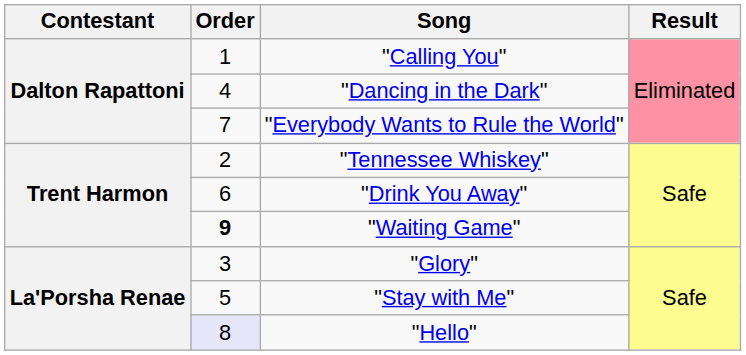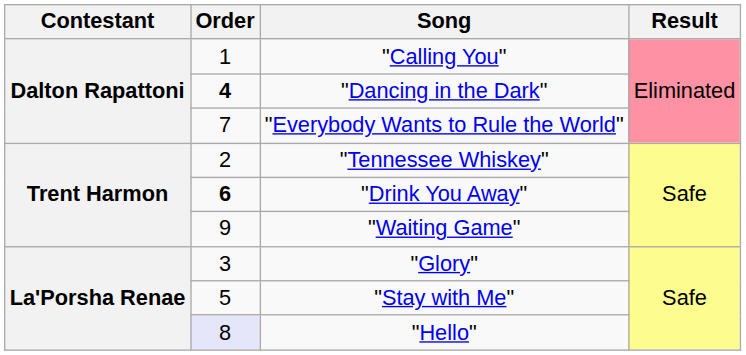(225, 90) normal -> (225, 90) bold
(225, 194) normal -> (225, 194) bold
(225, 228) bold -> (225, 228) normal
